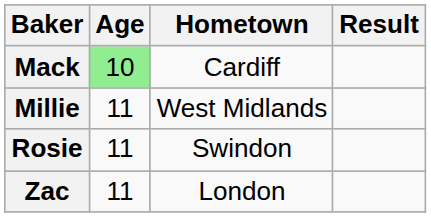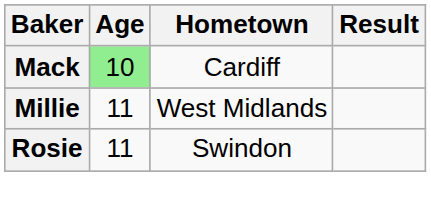- row: (47, 190)
